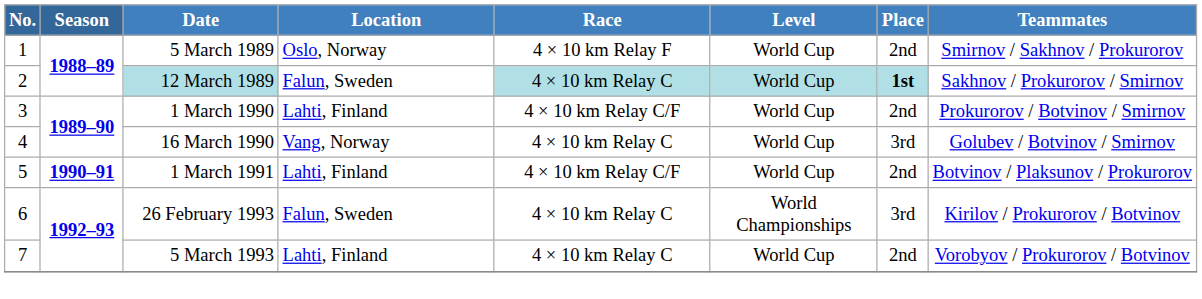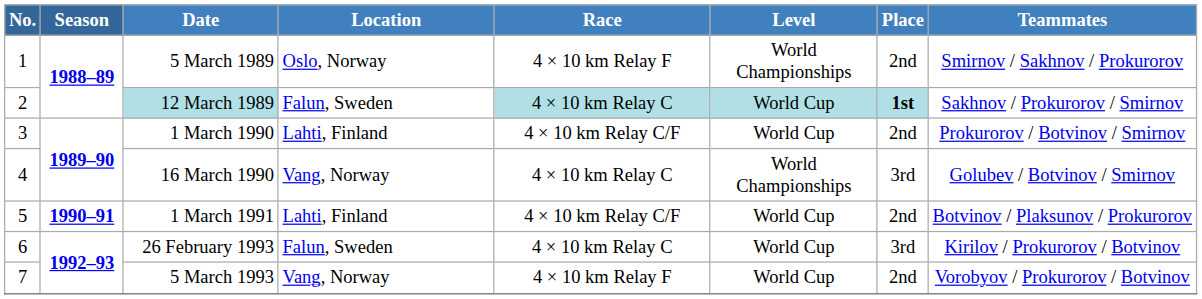(794, 50) World Cup -> (794, 61) World Championships
(794, 142) World Cup -> (794, 175) World Championships
(794, 214) World Championships -> (794, 247) World Cup
(335, 255) Lahti, Finland -> (336, 277) Vang, Norway
(602, 255) 4 × 10 km Relay C -> (602, 277) 4 × 10 km Relay F
